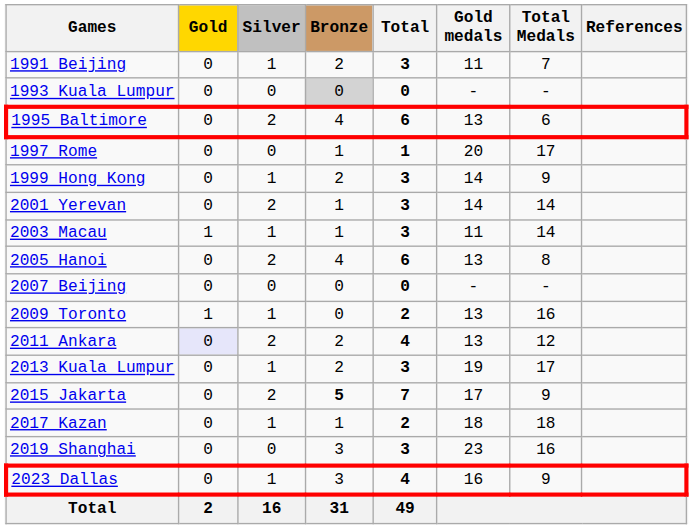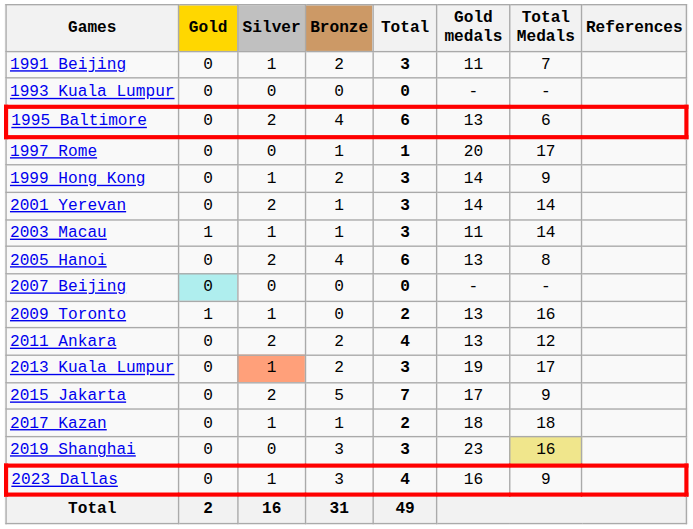(339, 92) lightgrey background -> (339, 92) no background
(208, 287) no background -> (208, 287) paleturquoise background
(208, 341) lavender background -> (208, 341) no background
(272, 368) no background -> (272, 368) lightsalmon background
(339, 395) bold -> (339, 395) normal
(546, 450) no background -> (546, 450) khaki background
